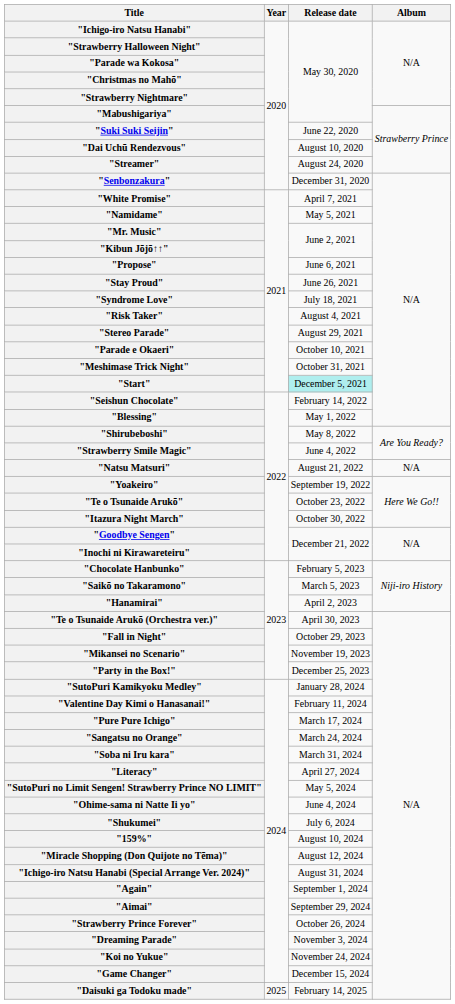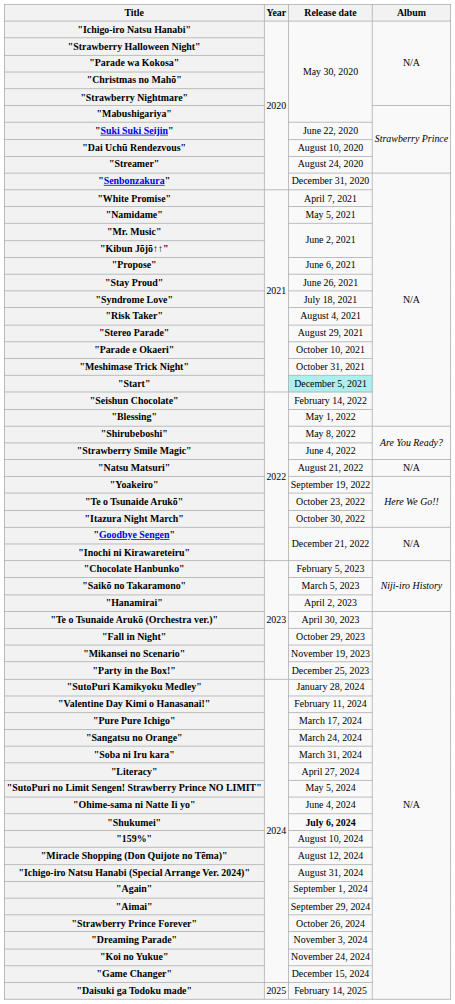(330, 822) normal -> (330, 822) bold
